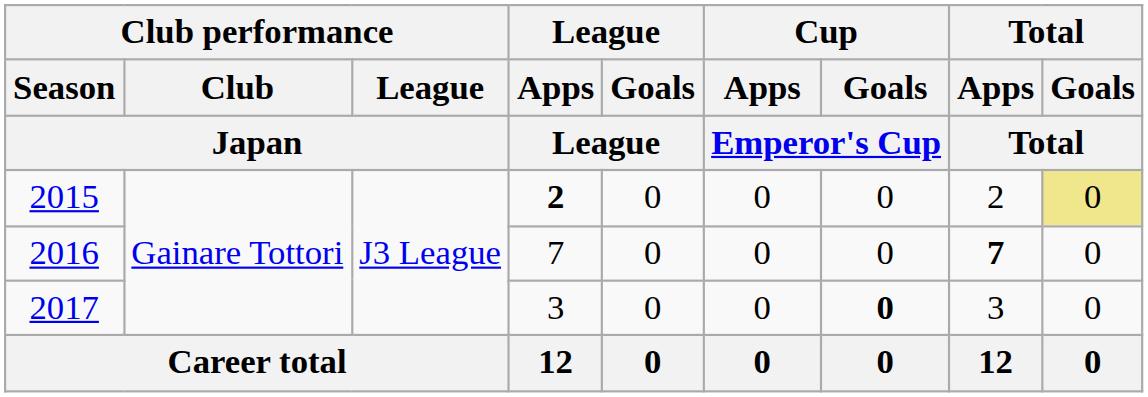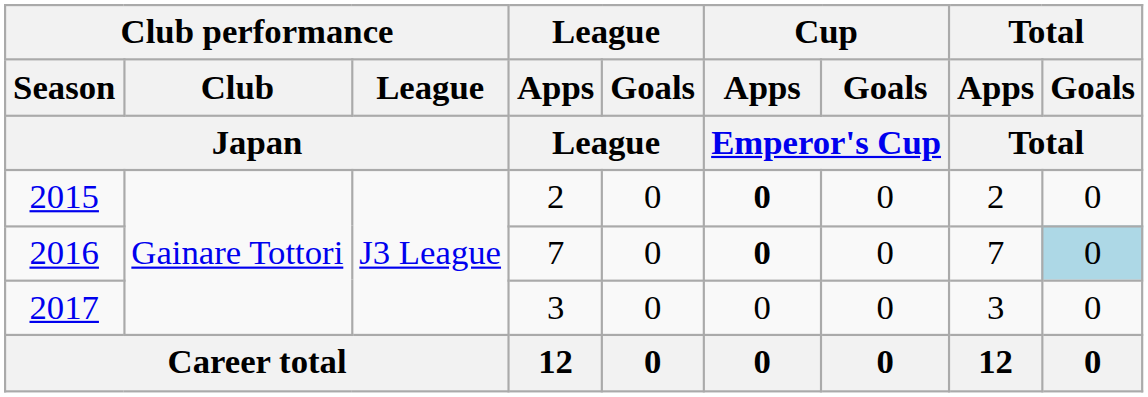(556, 197) bold -> (556, 197) normal
(762, 197) normal -> (762, 197) bold
(1093, 197) khaki background -> (1093, 197) no background
(762, 252) normal -> (762, 252) bold
(996, 252) bold -> (996, 252) normal
(1093, 252) no background -> (1093, 252) lightblue background
(885, 307) bold -> (885, 307) normal
